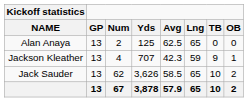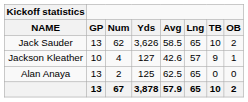rows swapped: (46, 74) <-> (46, 43)
(96, 58) 13 -> (96, 58) 10
(146, 58) 707 -> (146, 58) 127
(172, 58) 42.3 -> (172, 58) 42.6
(195, 58) 59 -> (195, 58) 57
